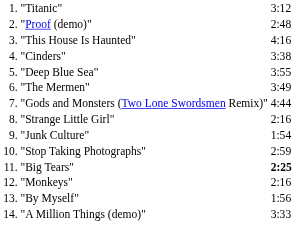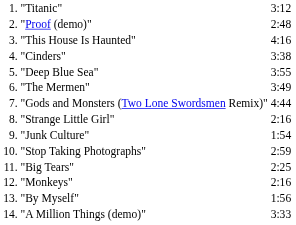(281, 167) bold -> (281, 167) normal
